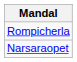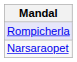(38, 31) no background -> (38, 31) lavender background
